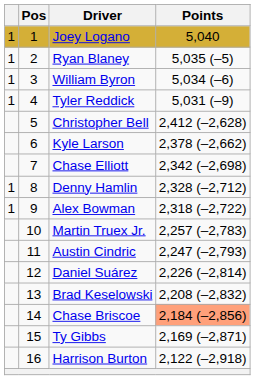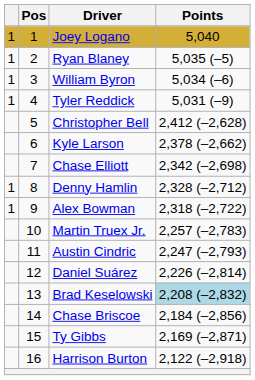(203, 294) no background -> (203, 294) lightblue background
(203, 315) lightsalmon background -> (203, 315) no background
